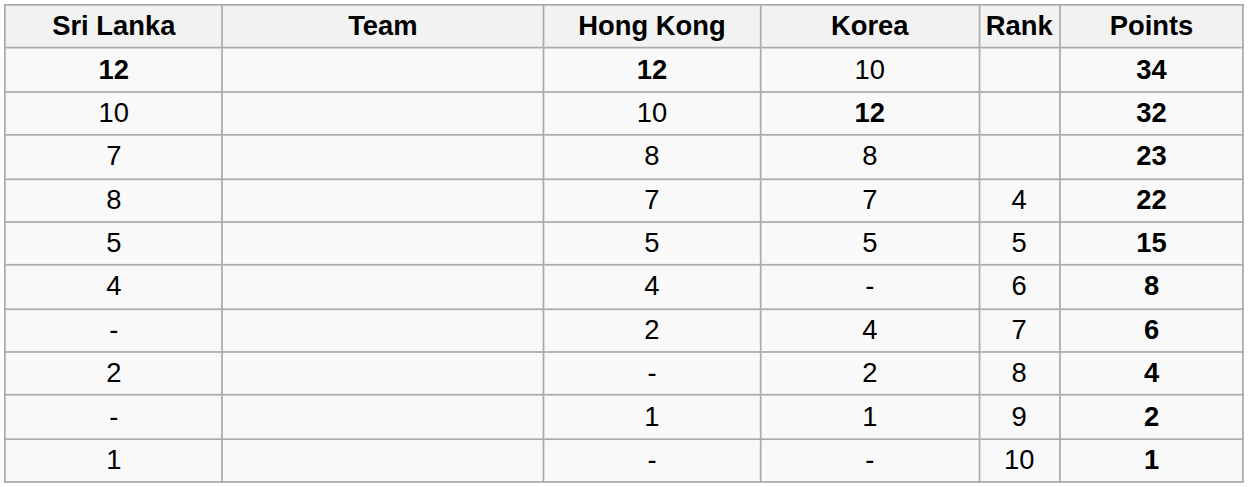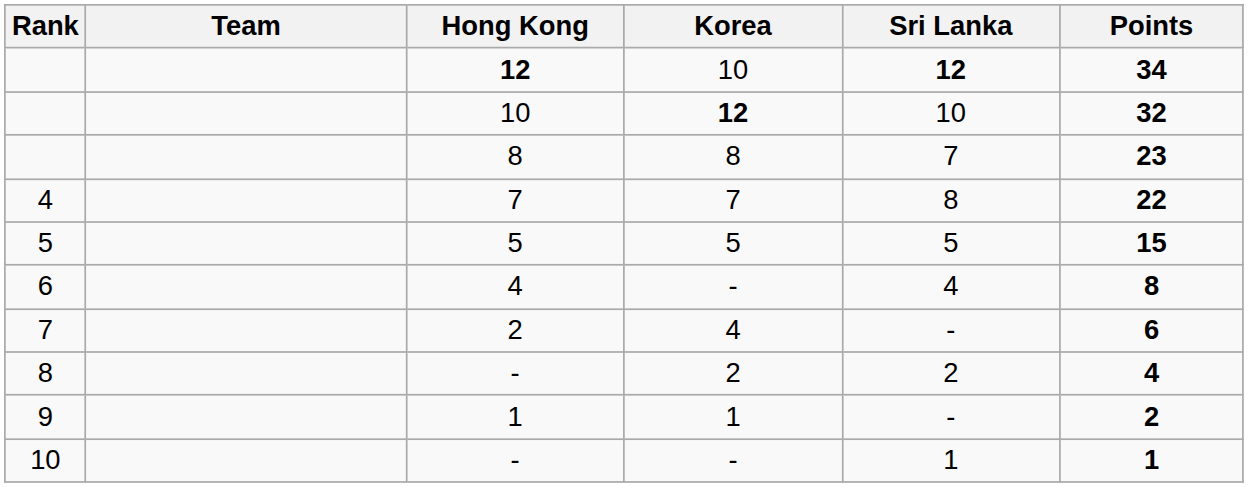columns swapped: (1019, 26) <-> (114, 26)
